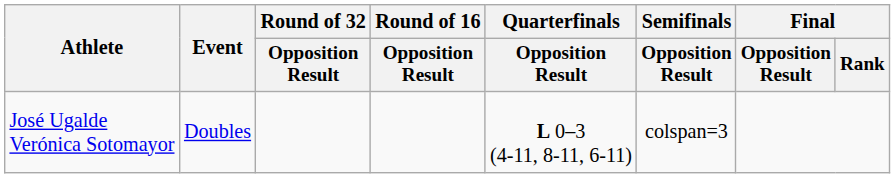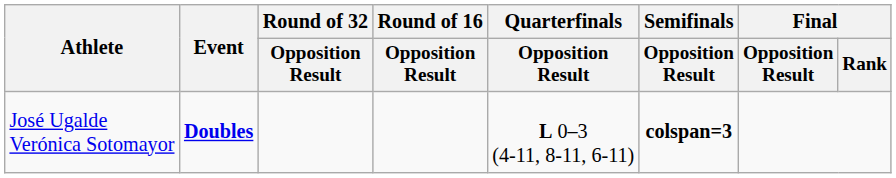(218, 132) normal -> (219, 132) bold
(686, 132) normal -> (689, 132) bold
